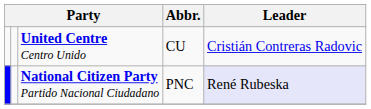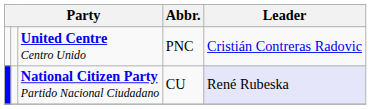(176, 46) CU -> (180, 46) PNC
(180, 84) PNC -> (176, 84) CU
